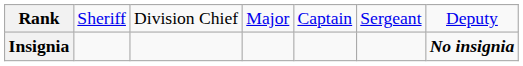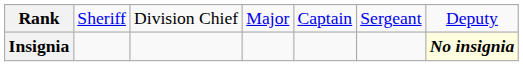(472, 46) no background -> (472, 46) lightyellow background
